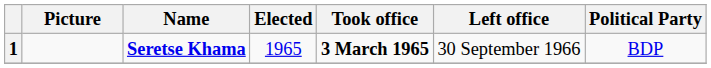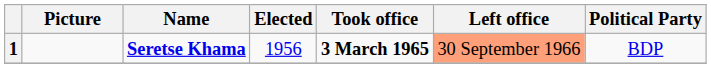(283, 48) 1965 -> (283, 48) 1956
(509, 48) no background -> (509, 48) lightsalmon background
